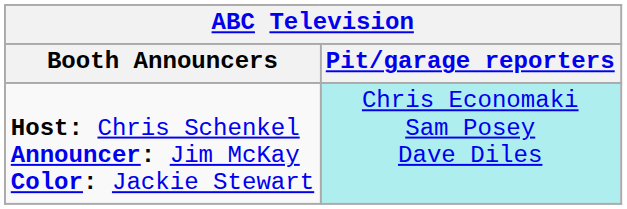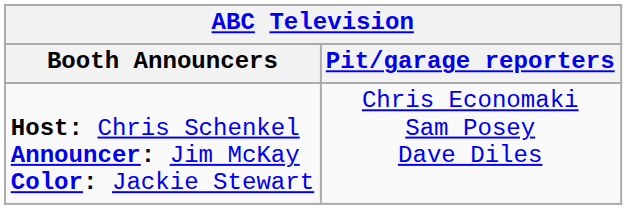(470, 130) paleturquoise background -> (470, 130) no background
